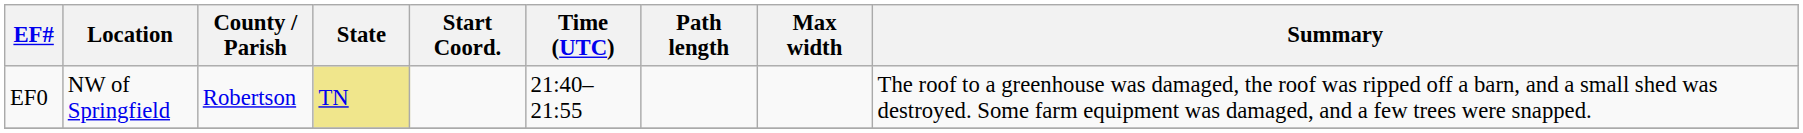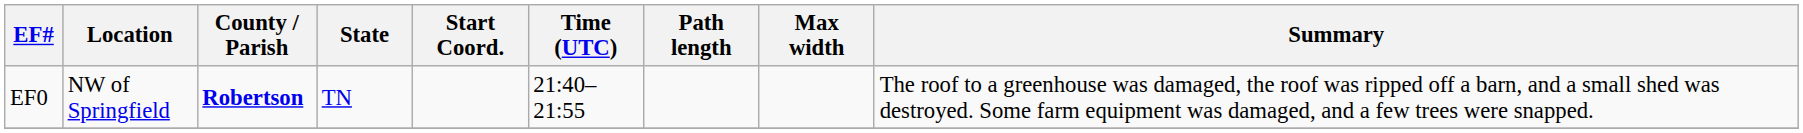(249, 96) normal -> (253, 96) bold
(334, 96) khaki background -> (337, 96) no background
